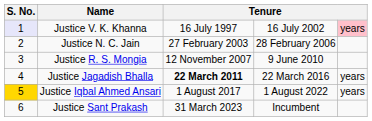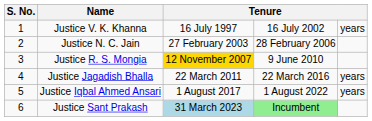(21, 28) lavender background -> (21, 28) no background
(352, 28) pink background -> (352, 28) no background
(208, 60) no background -> (208, 60) gold background
(208, 76) bold -> (208, 76) normal
(21, 92) gold background -> (21, 92) no background
(208, 108) no background -> (208, 108) lightblue background
(296, 108) no background -> (296, 108) lightgreen background
